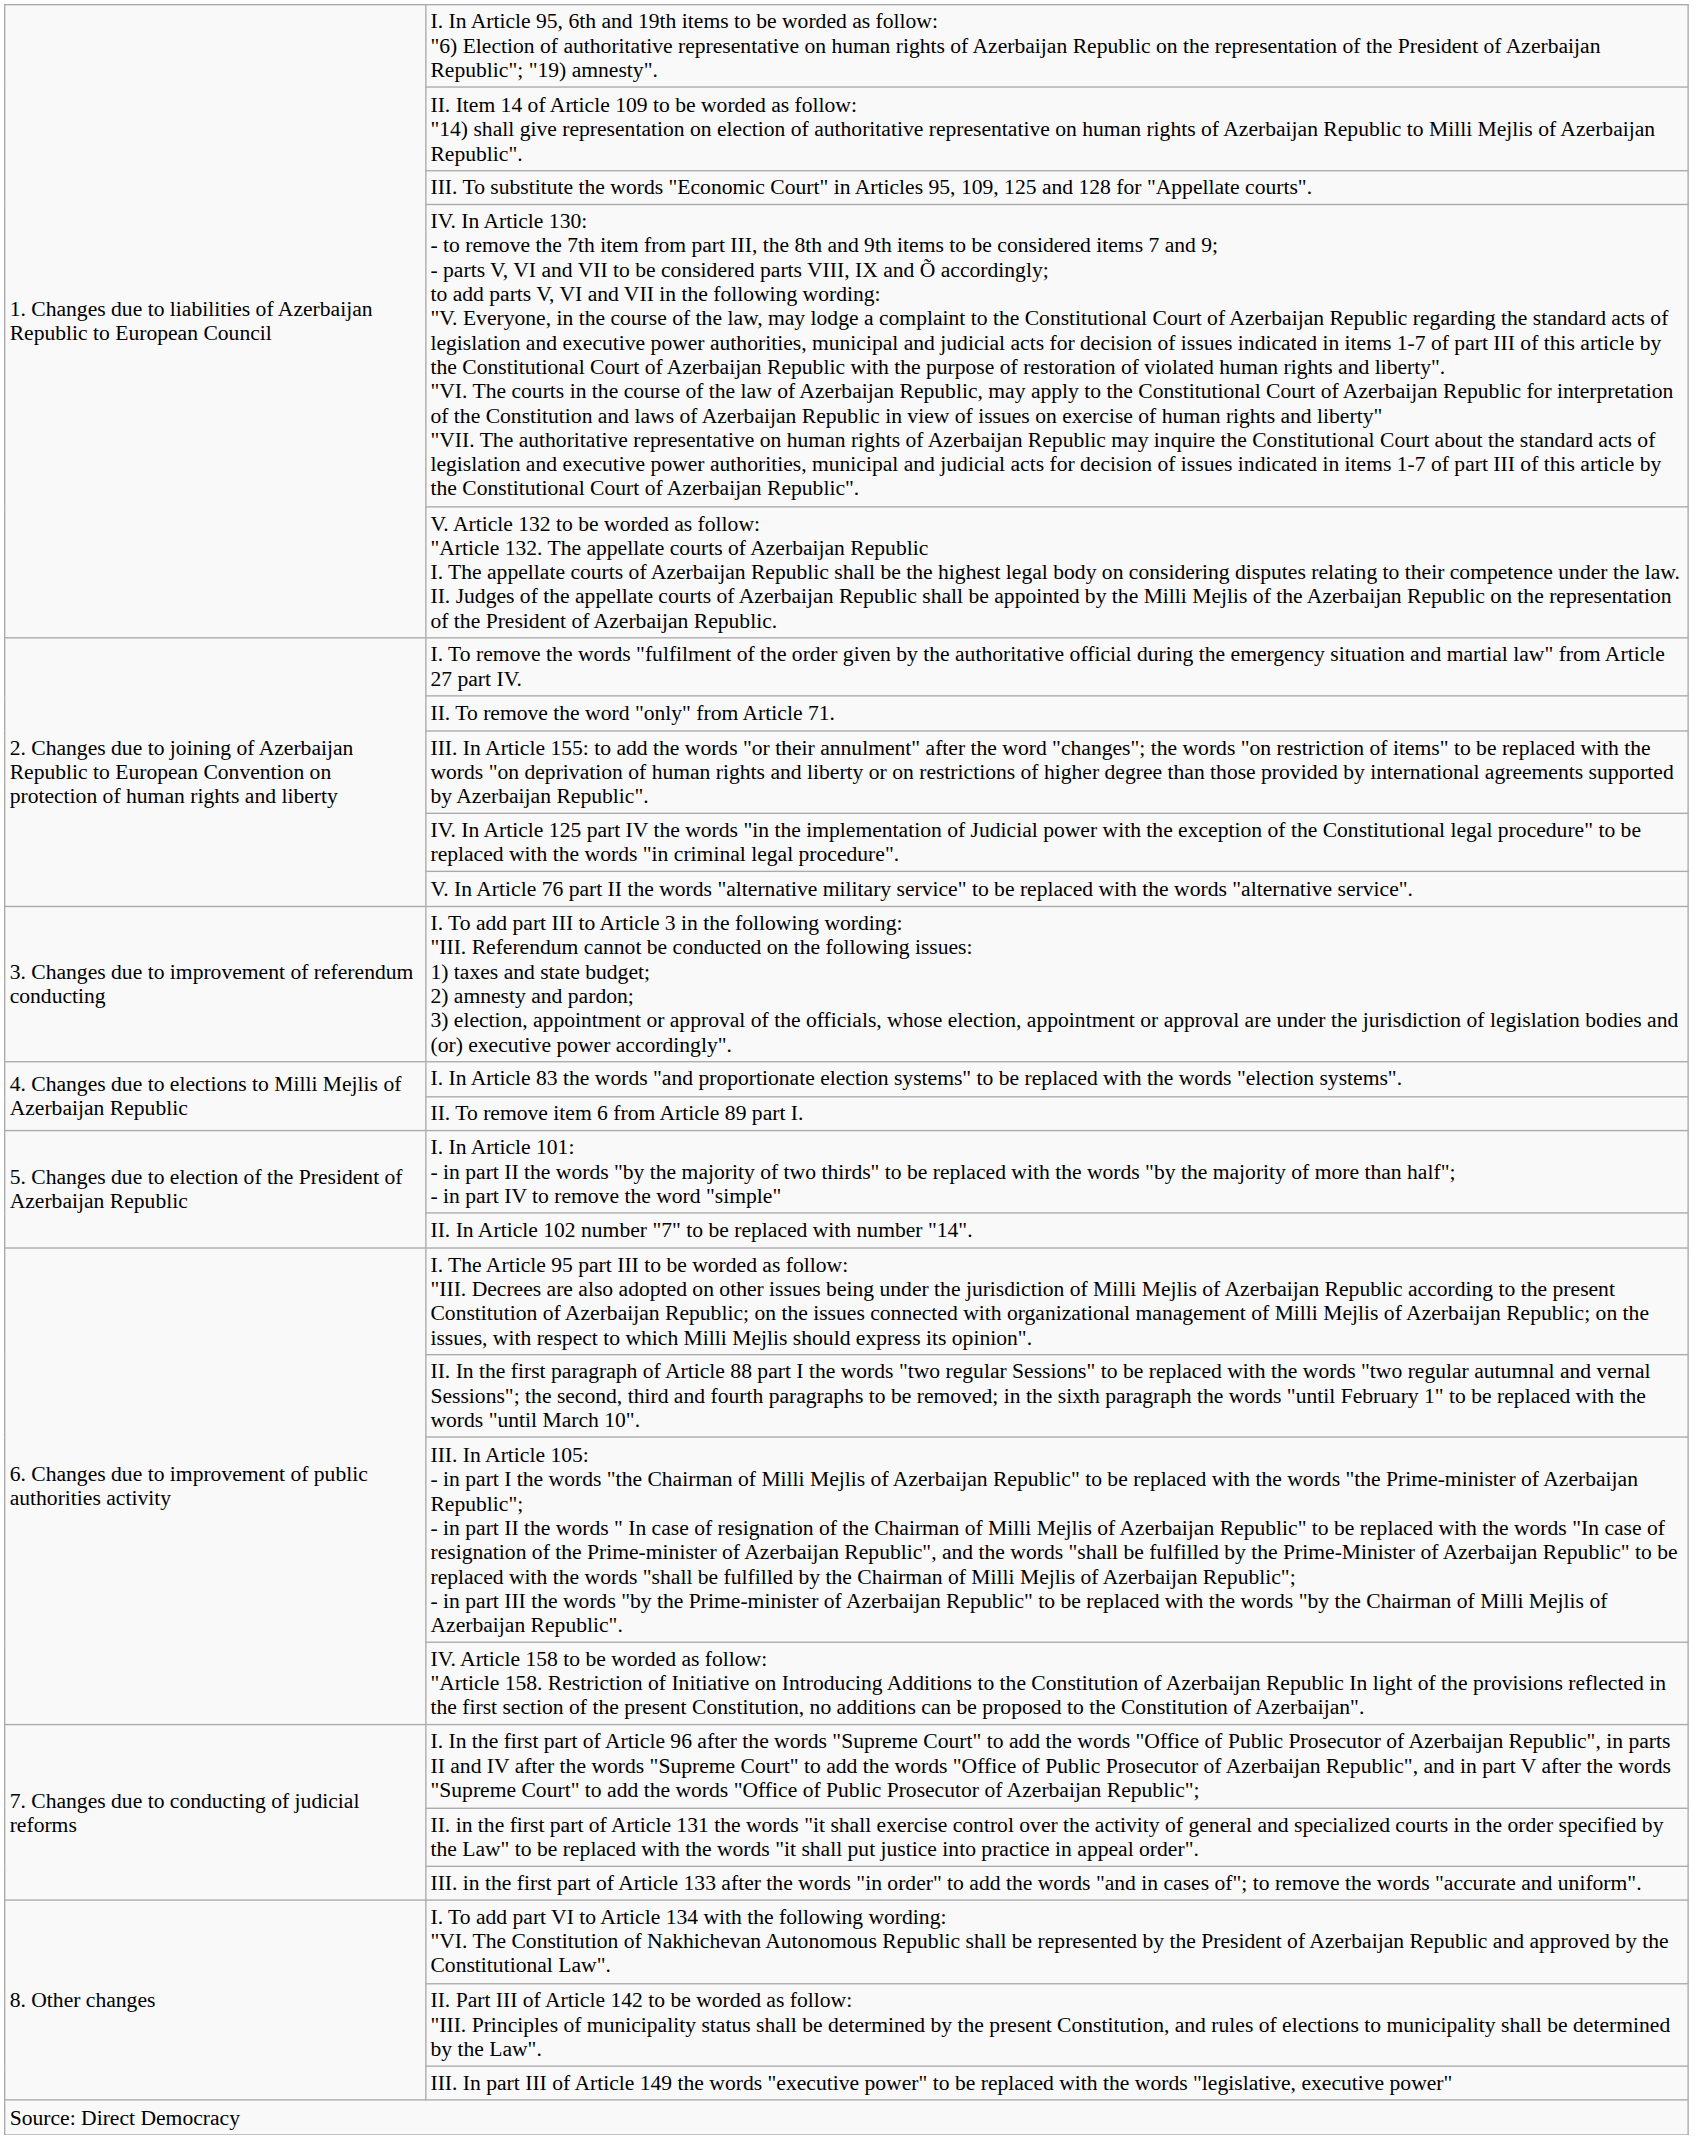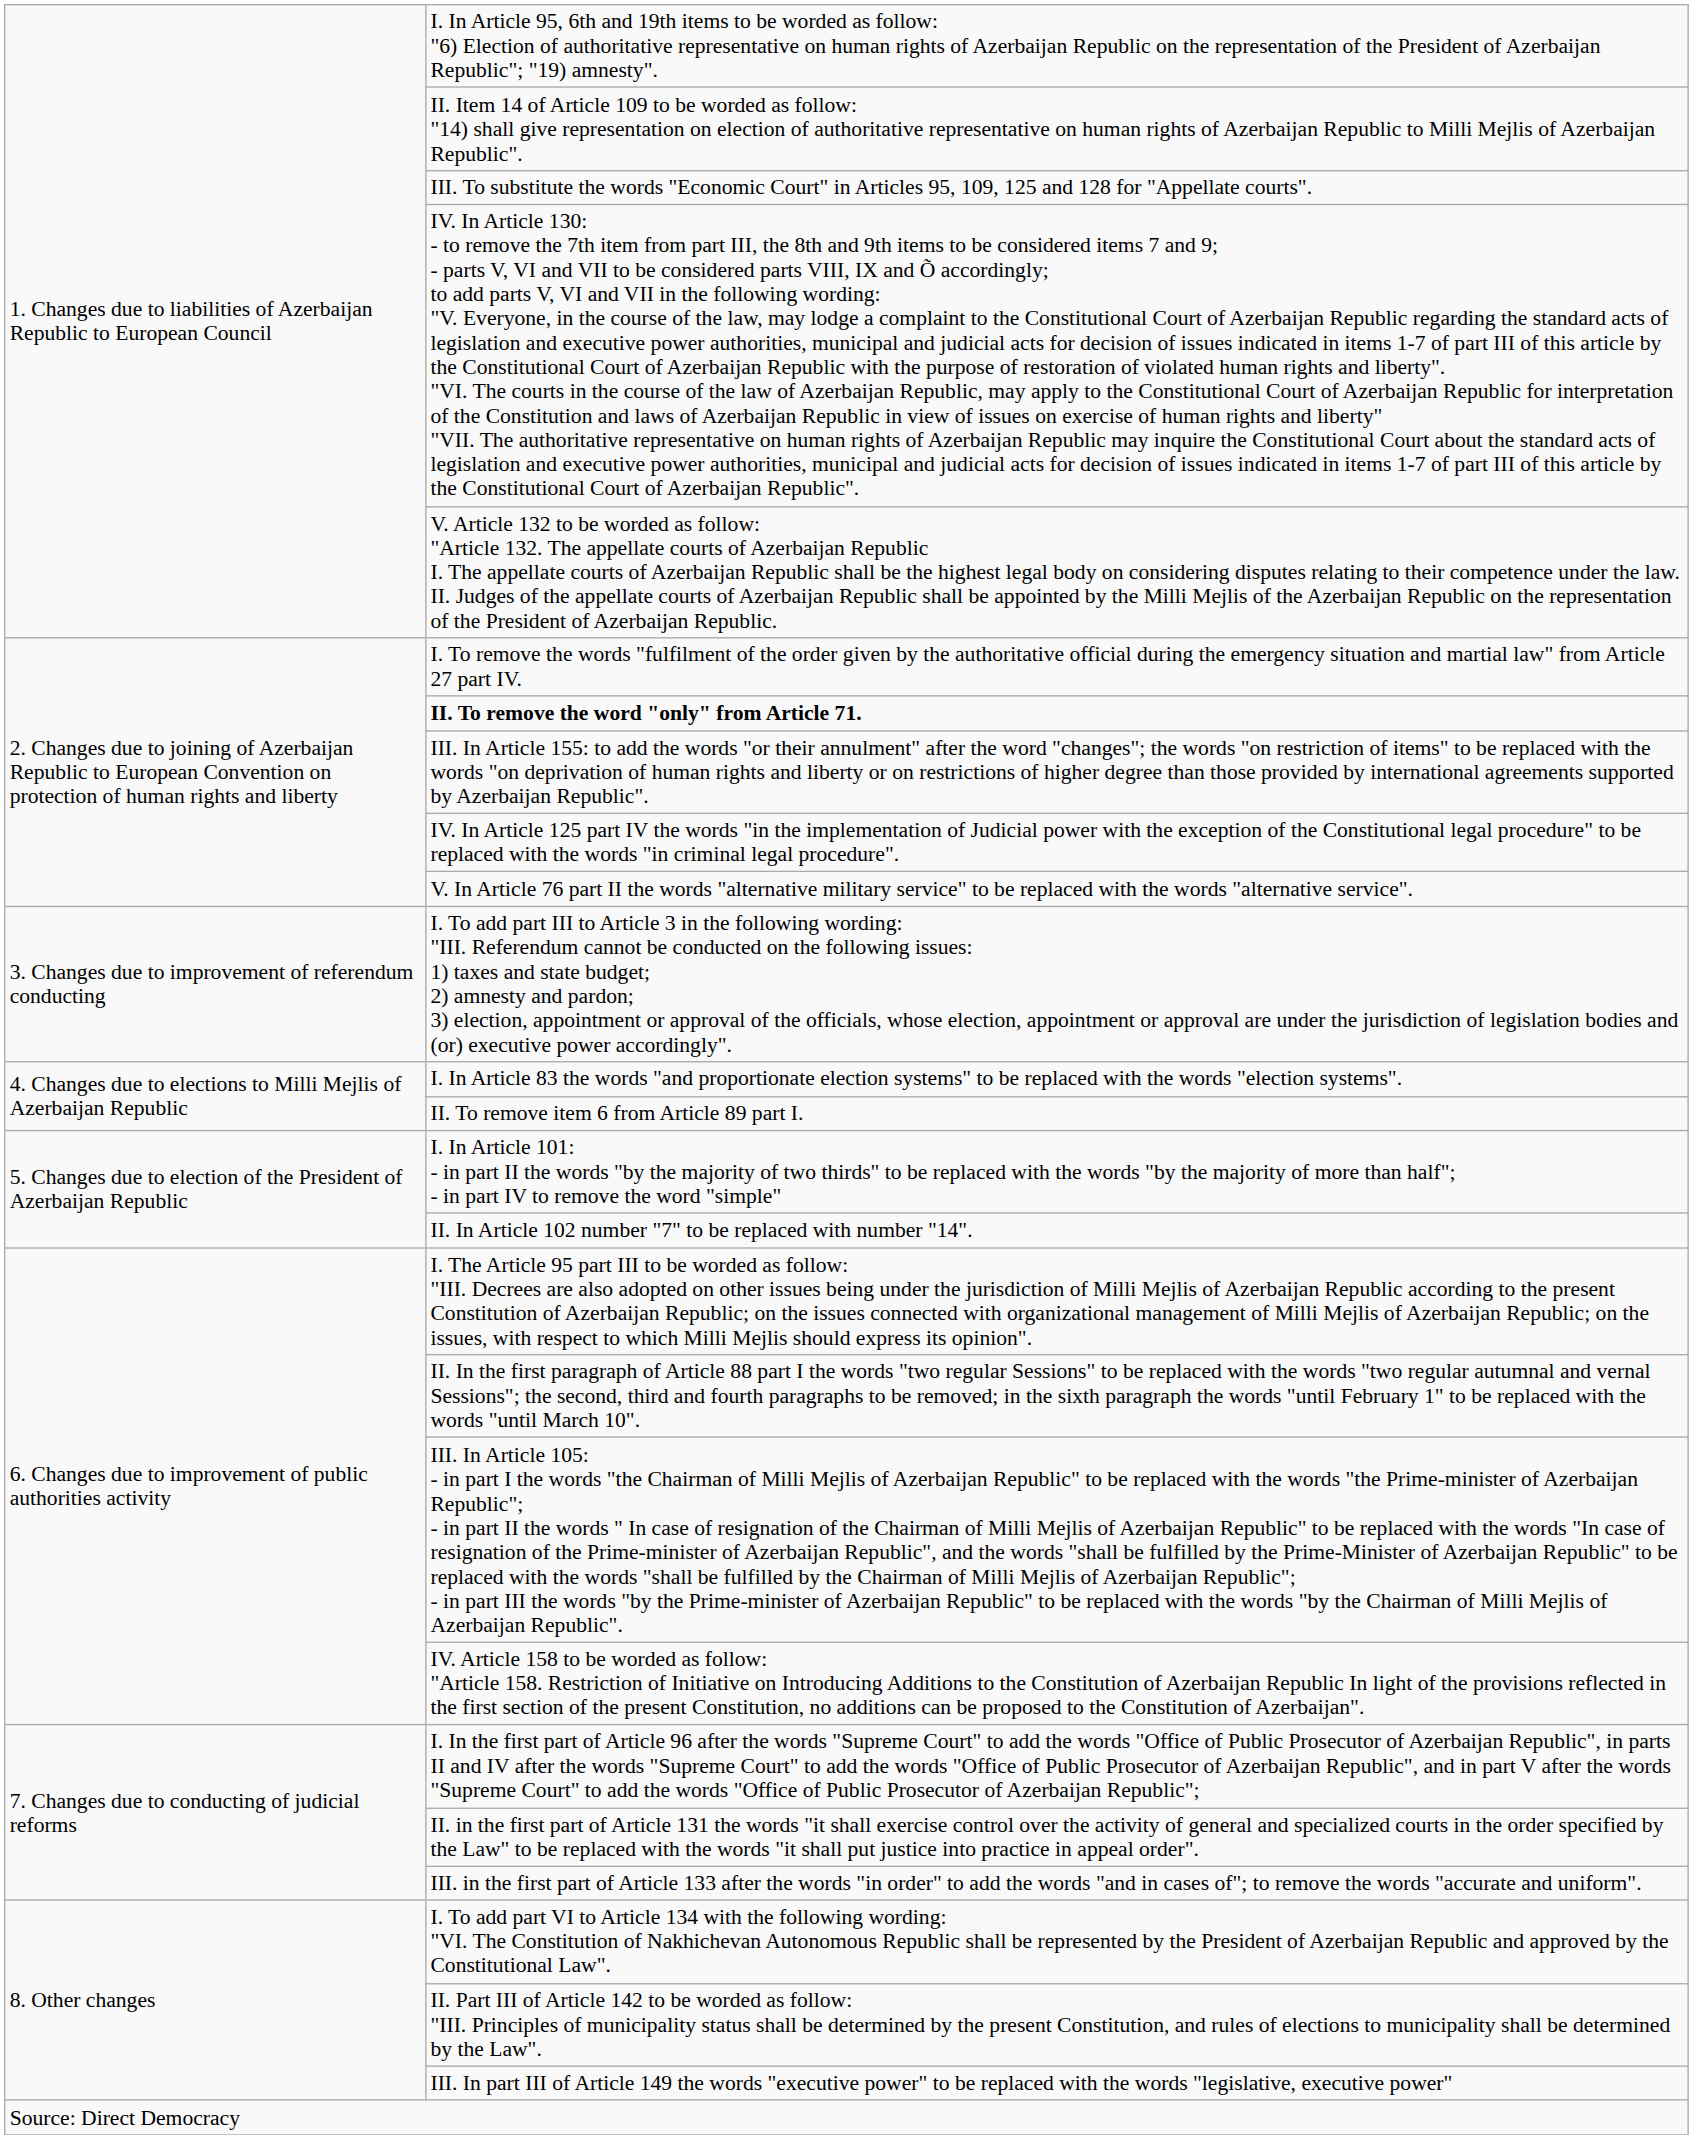(633, 713) normal -> (646, 713) bold
